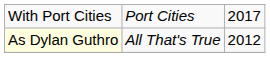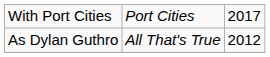(63, 40) lightyellow background -> (63, 40) no background
